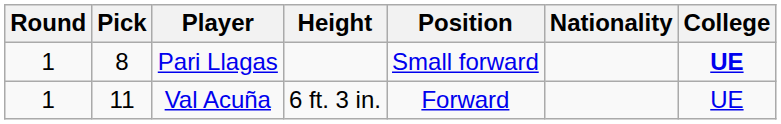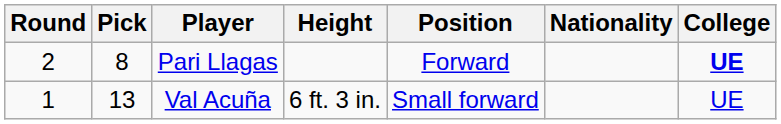(48, 61) 1 -> (48, 61) 2
(465, 61) Small forward -> (465, 61) Forward
(122, 99) 11 -> (122, 99) 13
(465, 99) Forward -> (465, 99) Small forward
